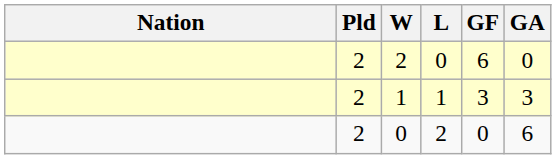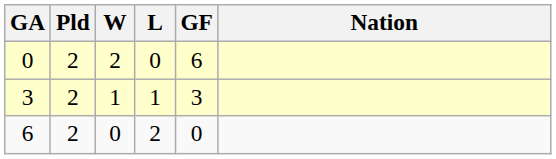columns swapped: (171, 23) <-> (527, 23)
